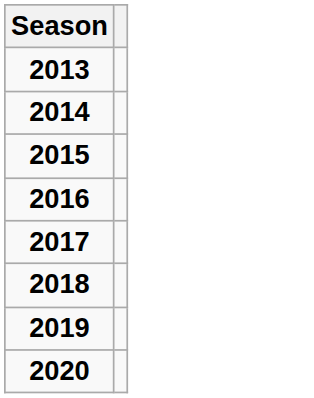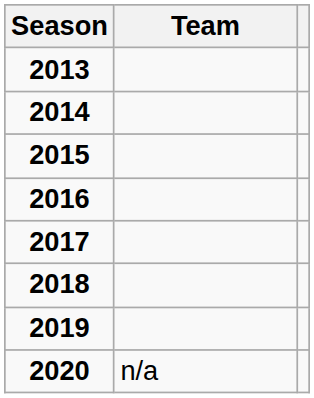+ column: (205, 26)
